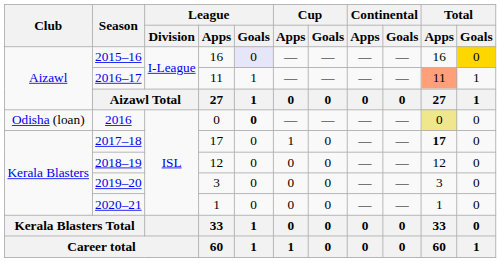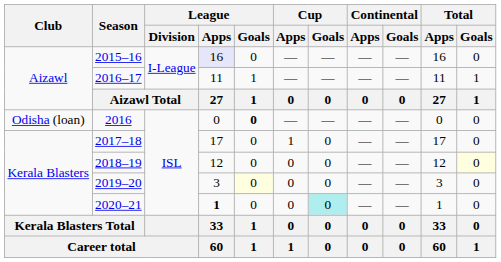(216, 57) no background -> (216, 57) lavender background
(254, 57) lavender background -> (254, 57) no background
(476, 57) gold background -> (476, 57) no background
(439, 78) lightsalmon background -> (439, 78) no background
(439, 120) khaki background -> (439, 120) no background
(439, 141) bold -> (439, 141) normal
(476, 162) no background -> (476, 162) lightyellow background
(254, 183) no background -> (254, 183) lightyellow background
(216, 204) normal -> (216, 204) bold
(328, 204) no background -> (328, 204) paleturquoise background
